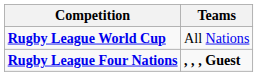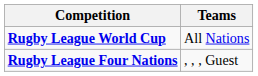(212, 60) bold -> (211, 60) normal
